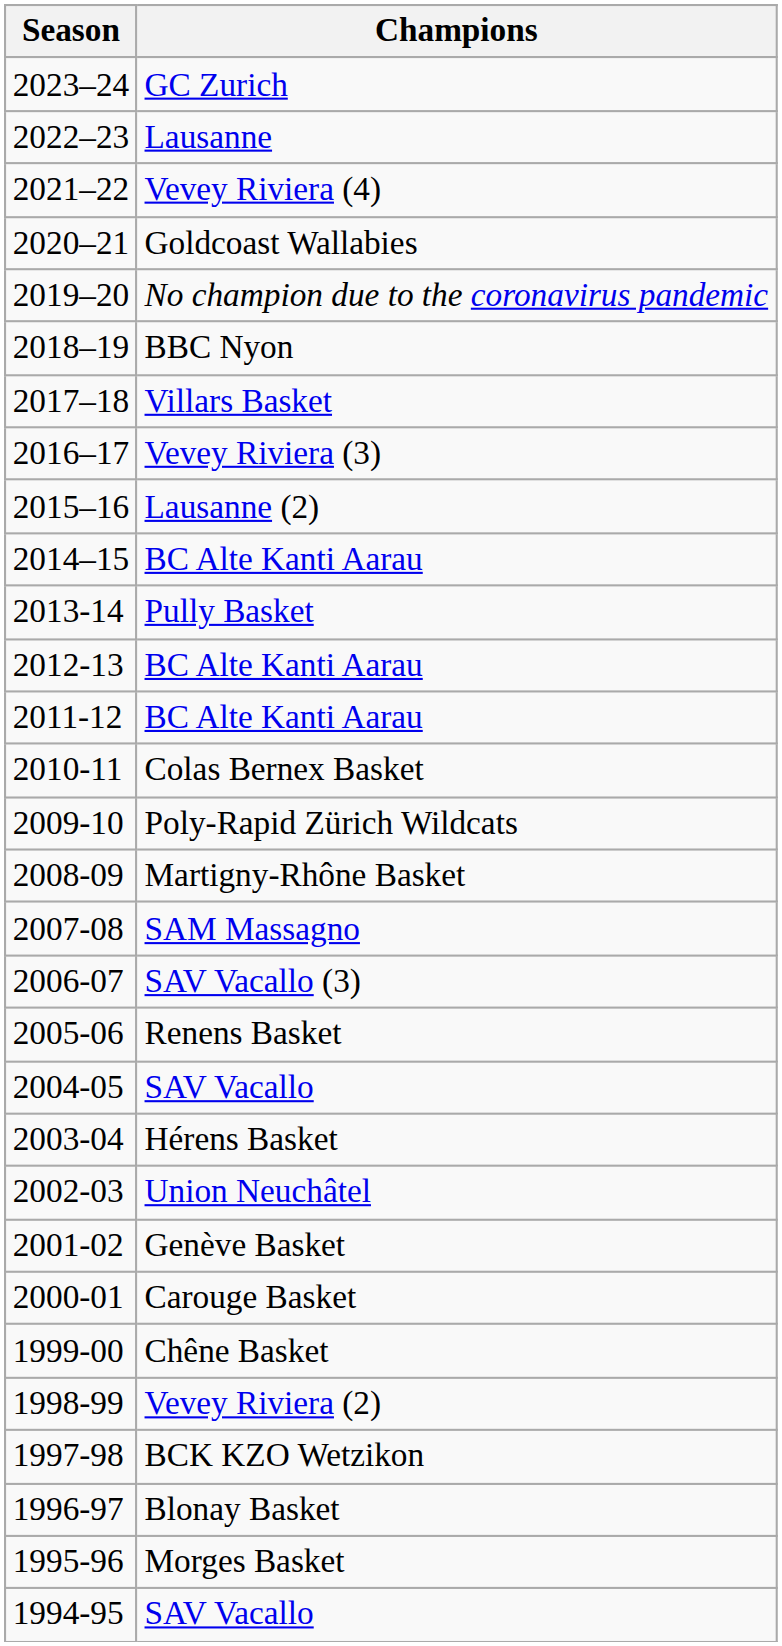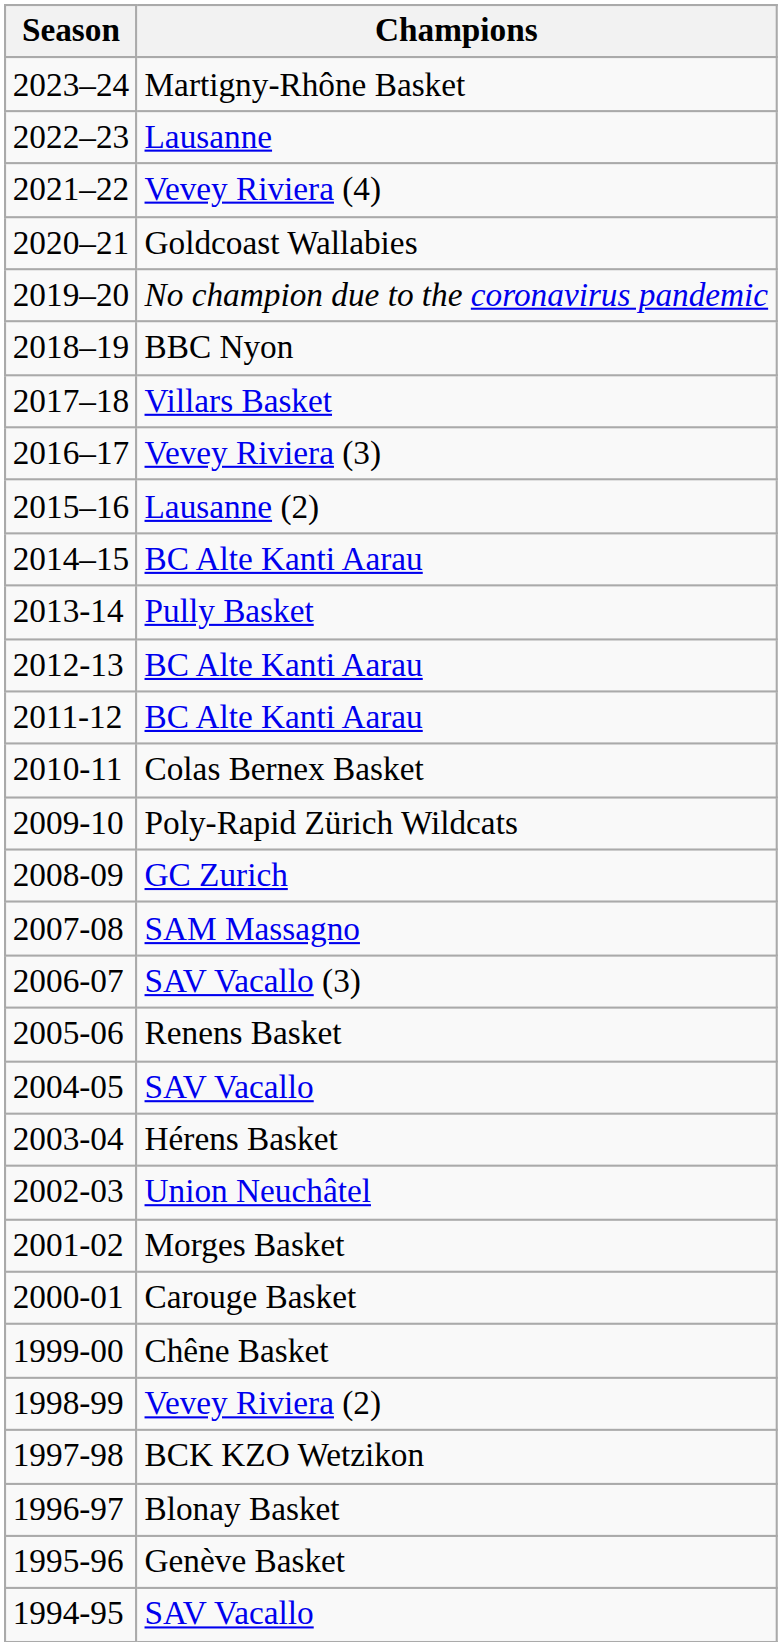(216, 83) GC Zurich -> (305, 83) Martigny-Rhône Basket
(305, 875) Martigny-Rhône Basket -> (216, 875) GC Zurich
(245, 1244) Genève Basket -> (245, 1244) Morges Basket
(245, 1561) Morges Basket -> (245, 1561) Genève Basket
